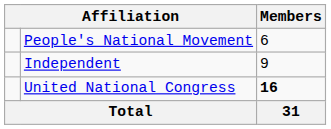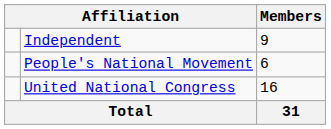rows swapped: (138, 40) <-> (72, 64)
(269, 88) bold -> (269, 88) normal
